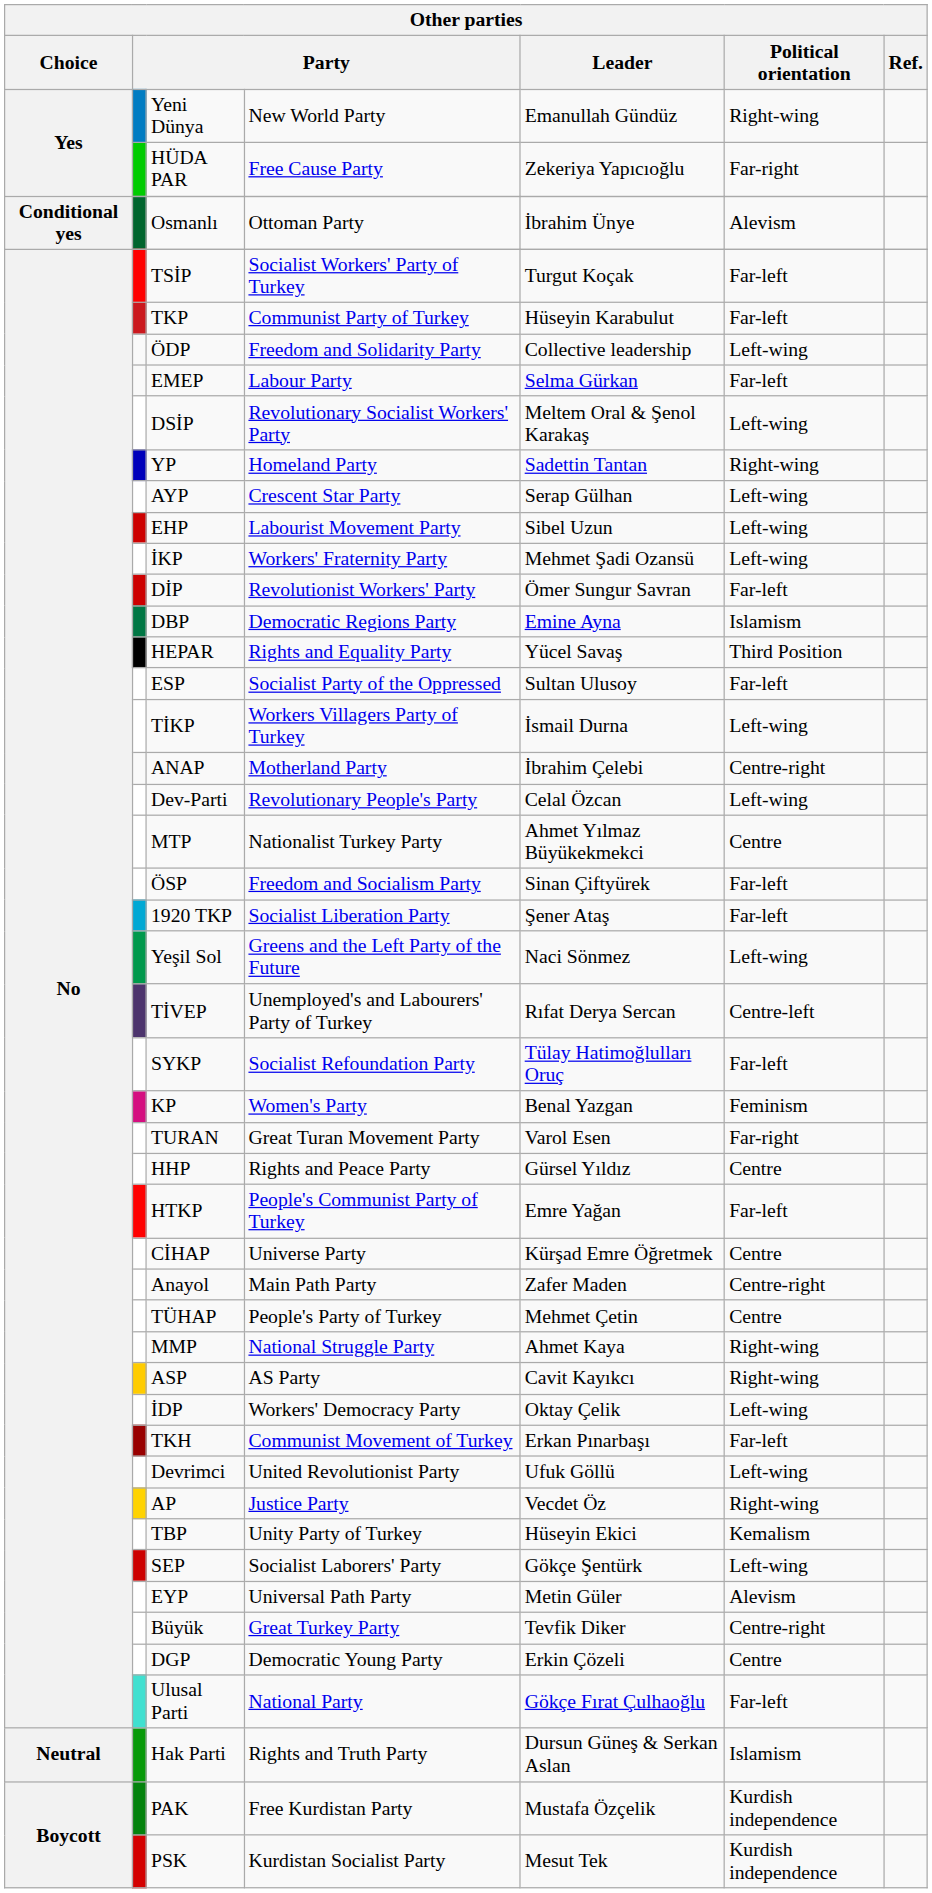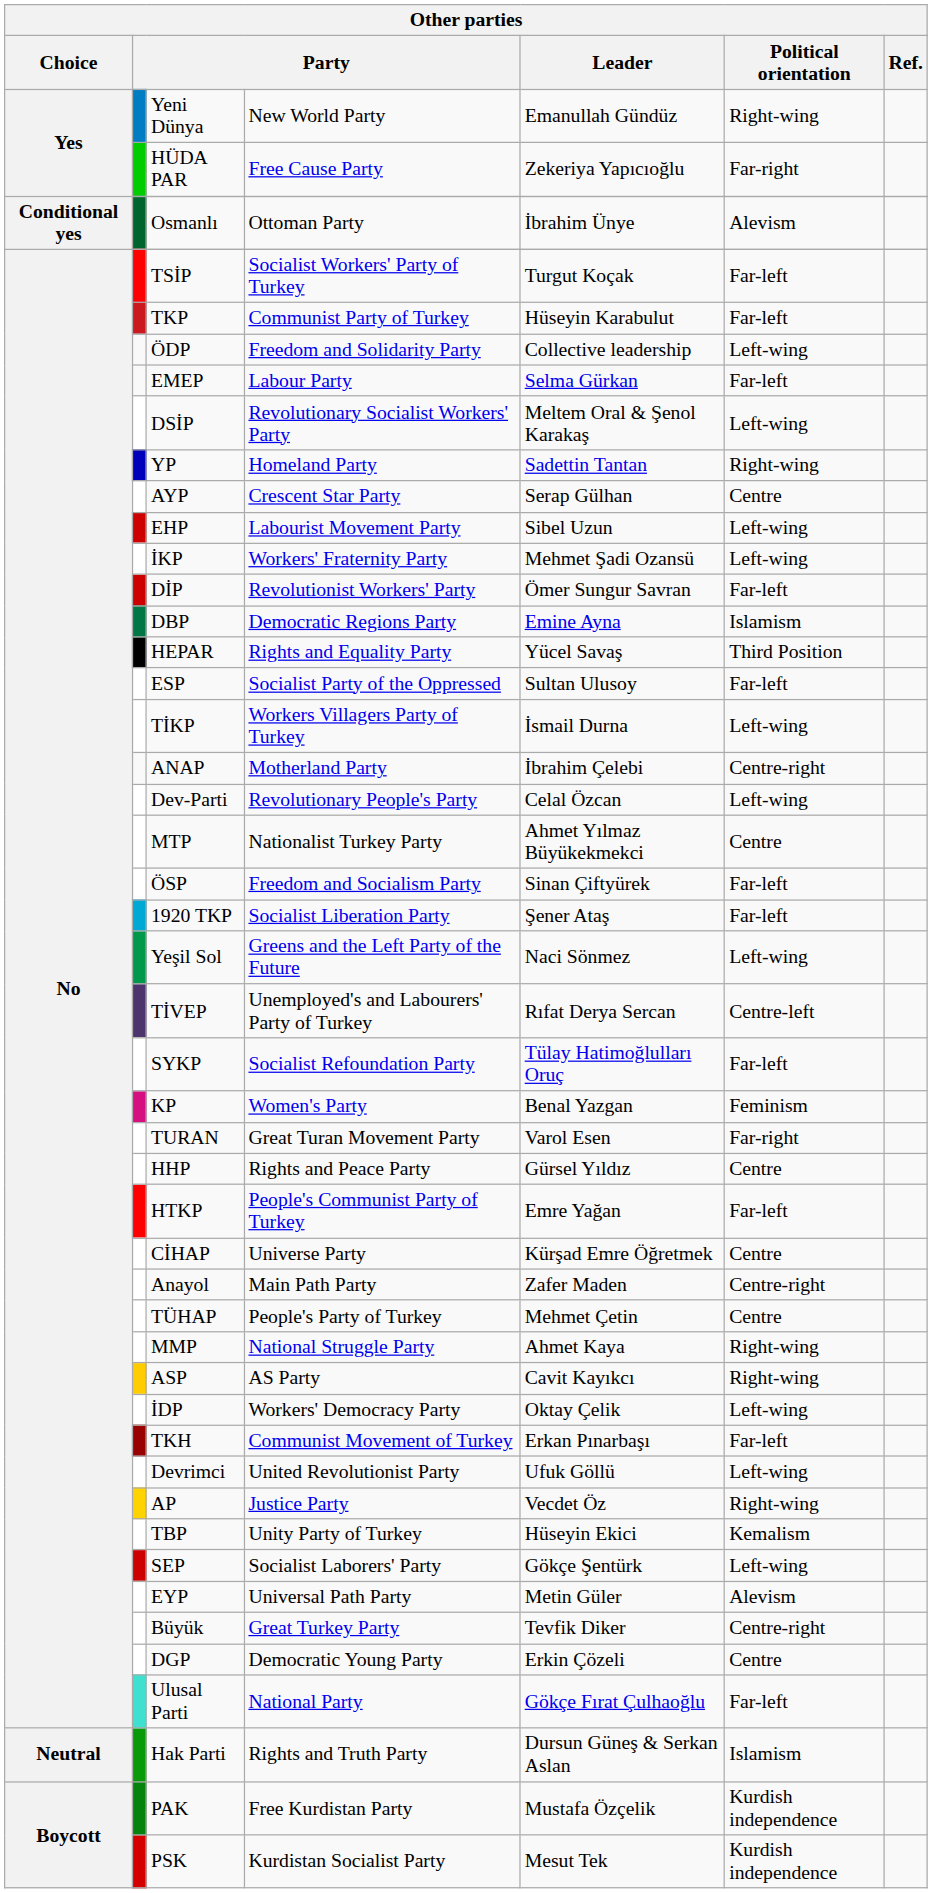(769, 496) Left-wing -> (755, 496) Centre
